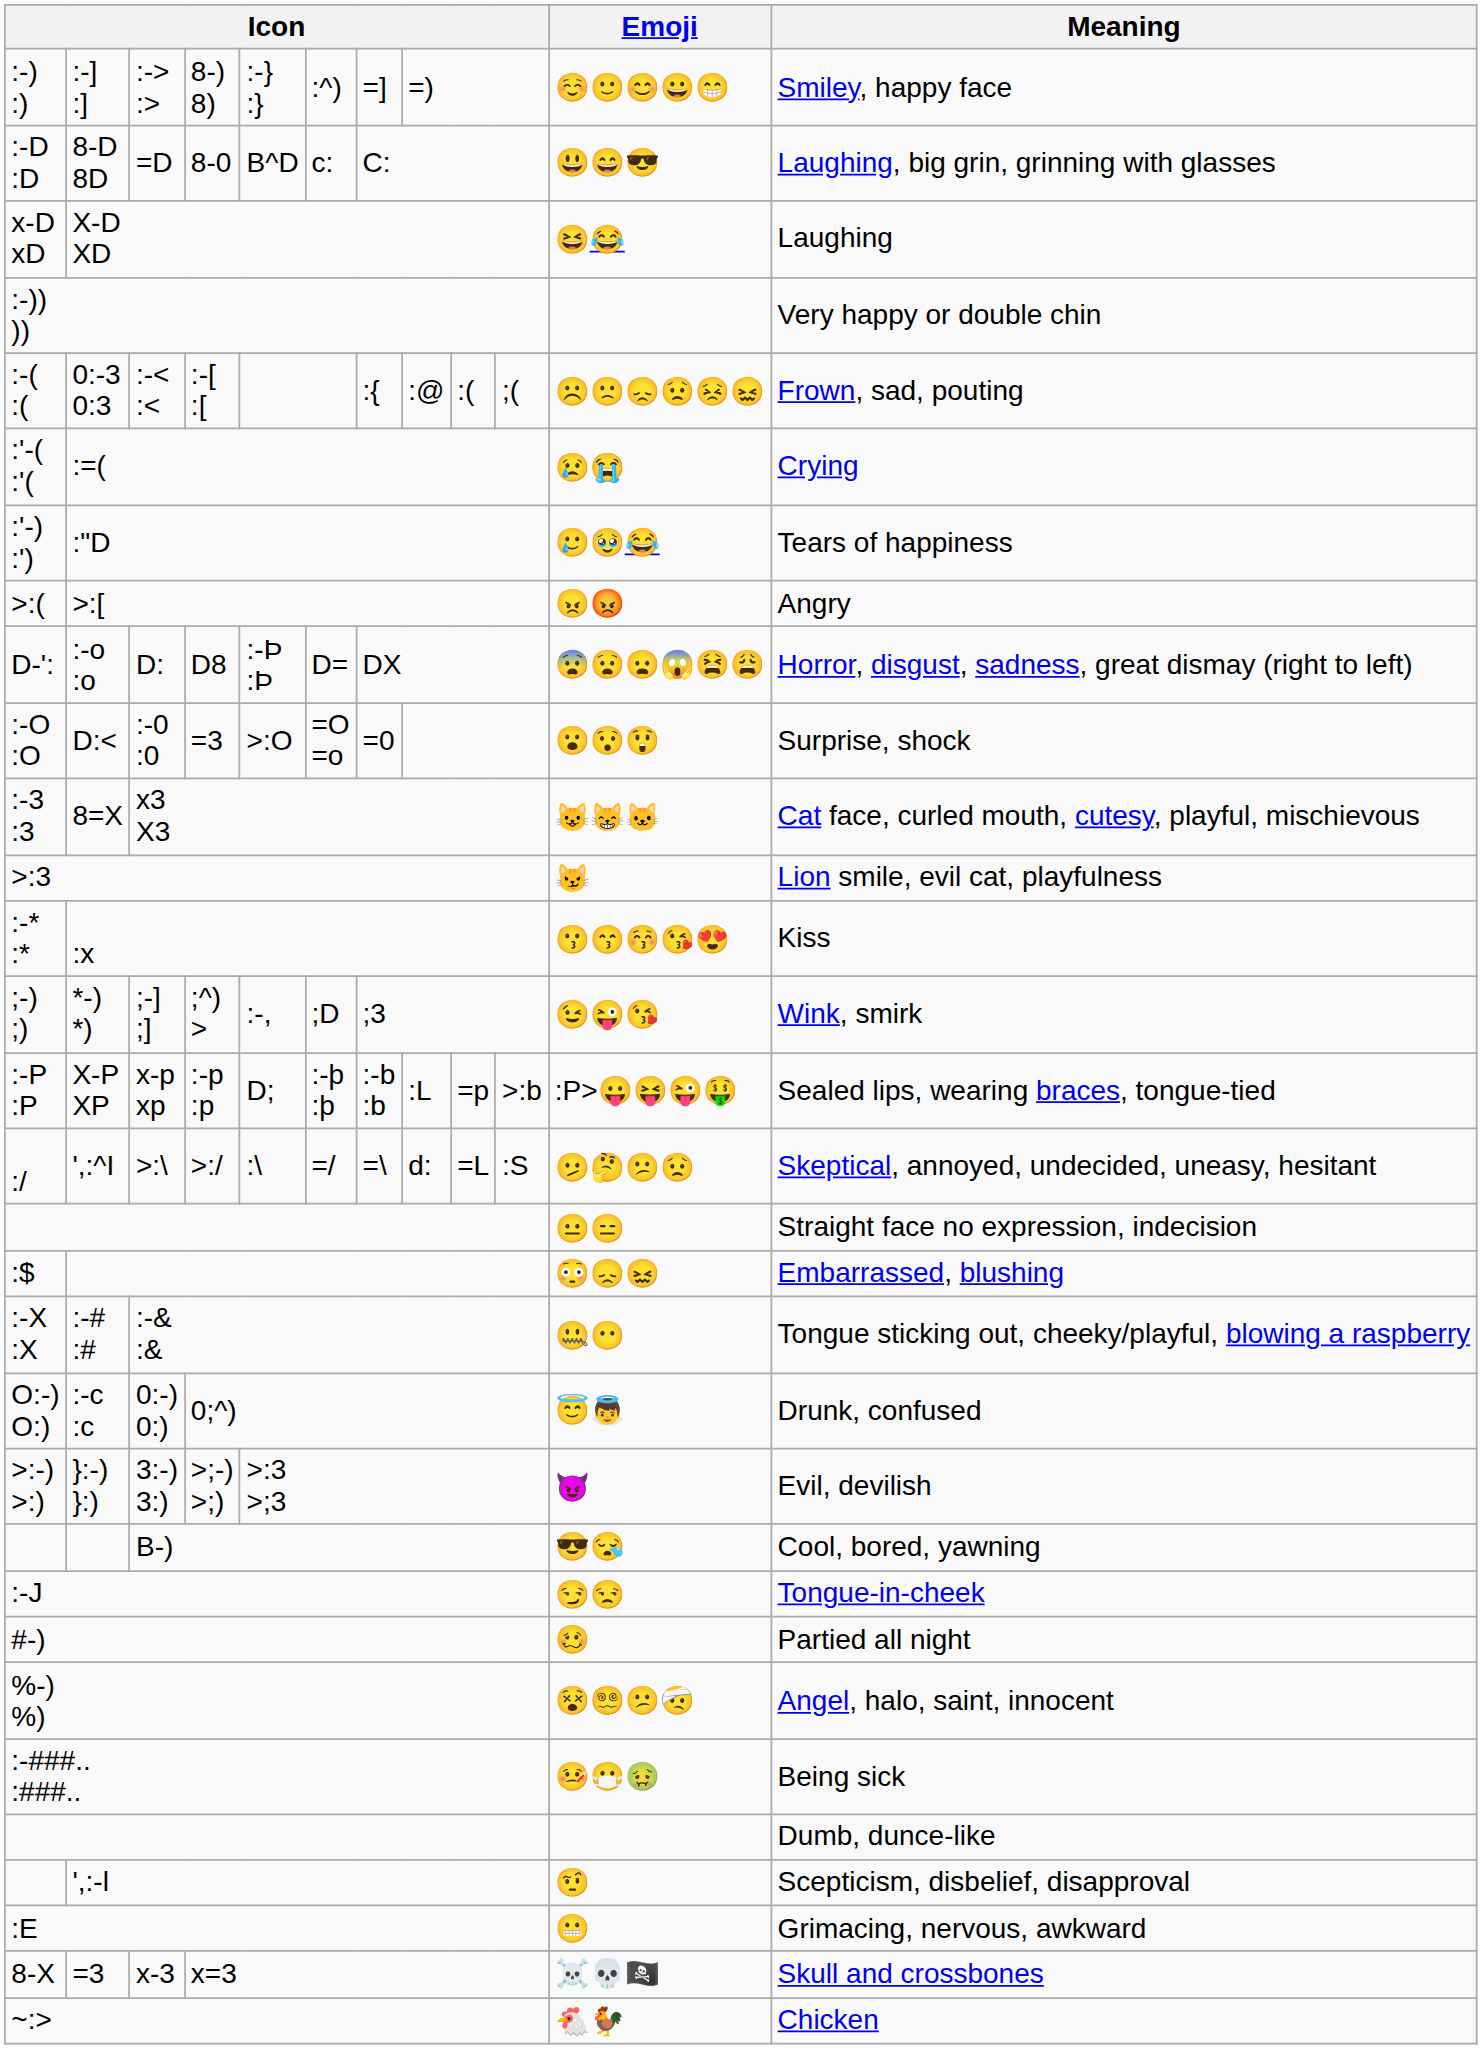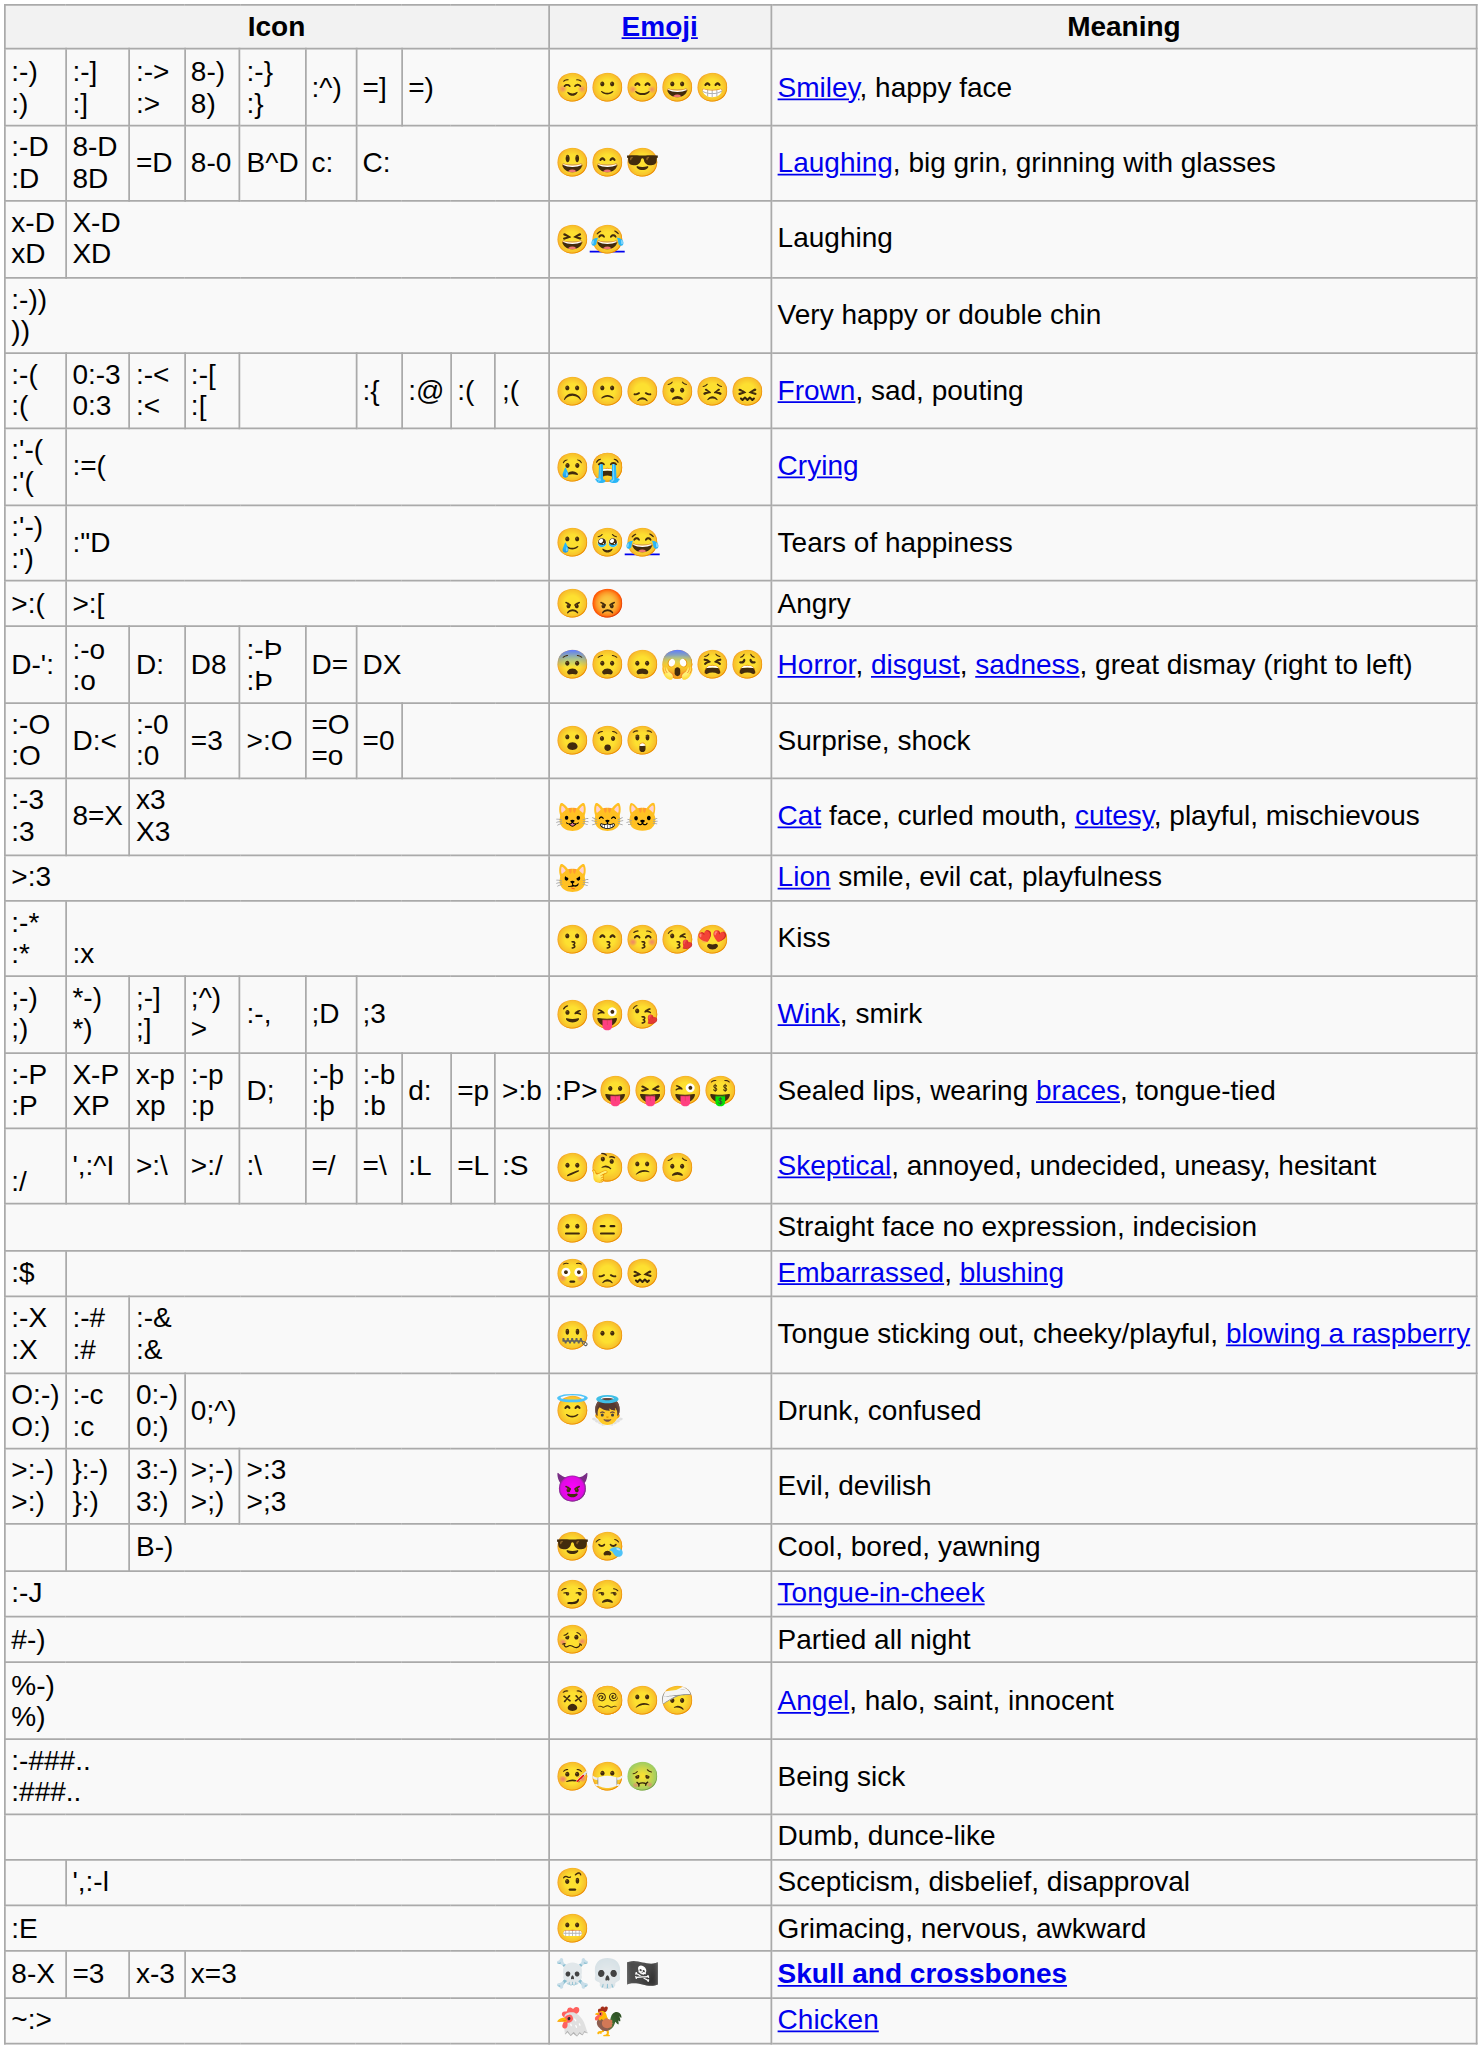(420, 1090) :L -> (420, 1090) d:
(420, 1165) d: -> (420, 1165) :L
(911, 1974) normal -> (922, 1974) bold
